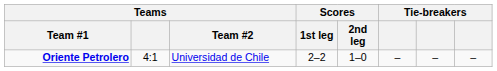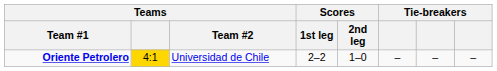(150, 58) no background -> (150, 58) gold background
